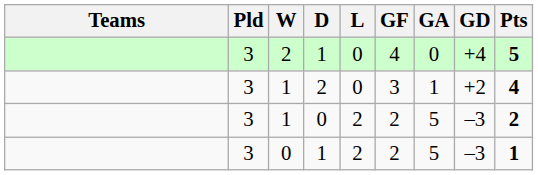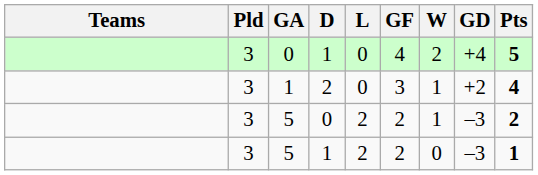columns swapped: (286, 20) <-> (434, 20)
